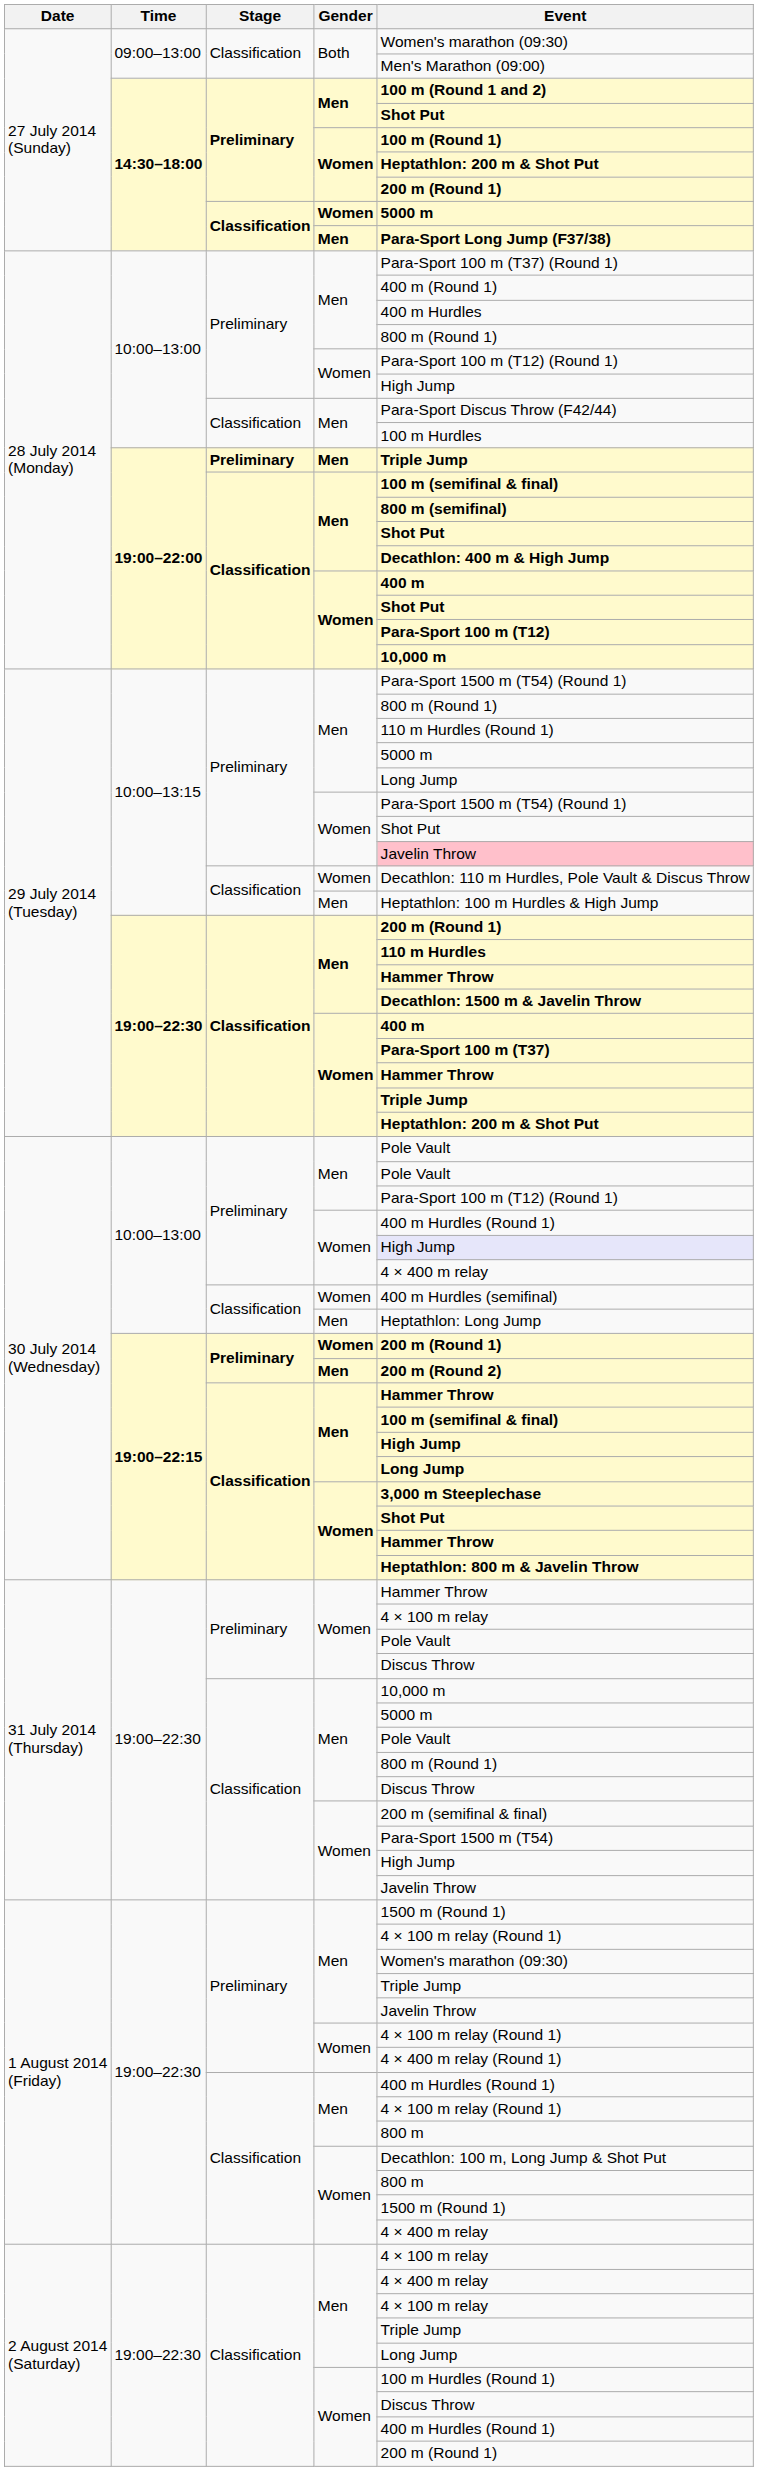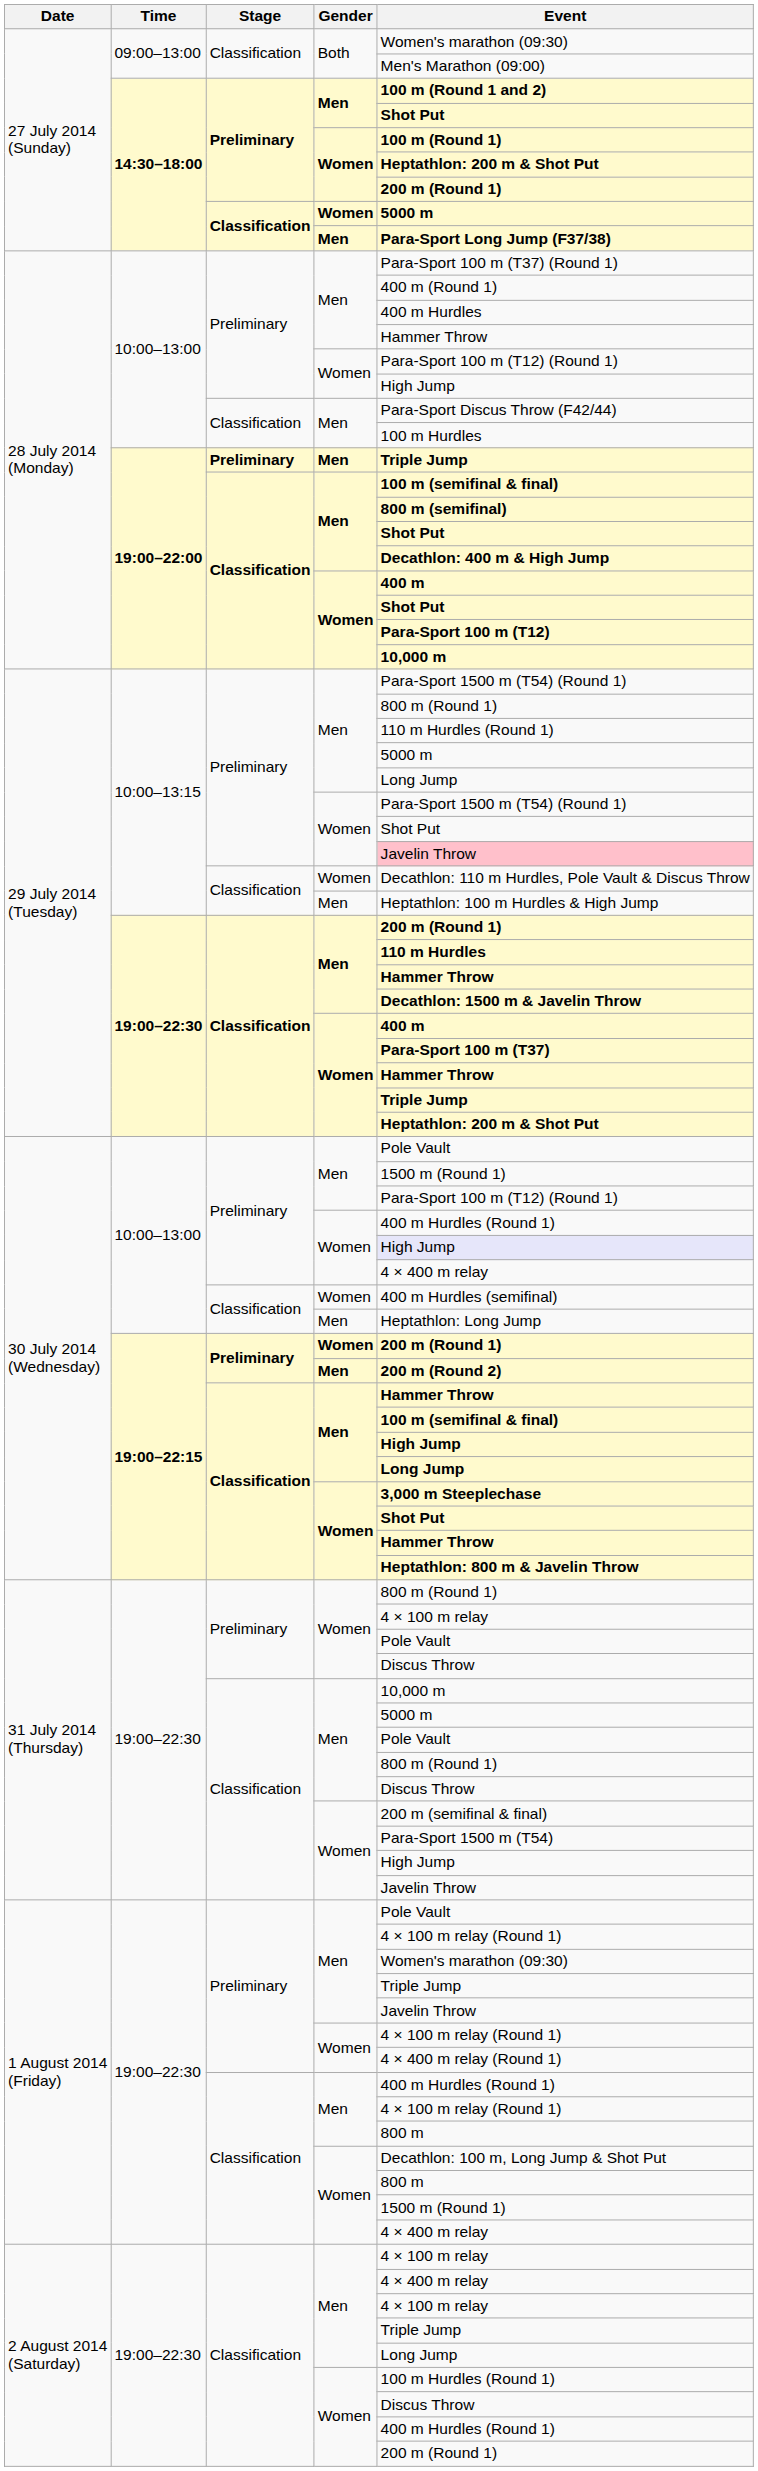(439, 336) 800 m (Round 1) -> (434, 336) Hammer Throw
(415, 1173) Pole Vault -> (443, 1173) 1500 m (Round 1)
(434, 1592) Hammer Throw -> (439, 1592) 800 m (Round 1)
(443, 1912) 1500 m (Round 1) -> (415, 1912) Pole Vault
